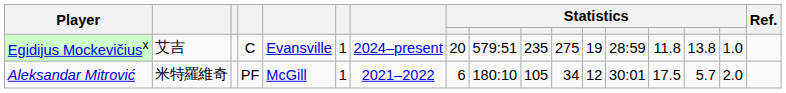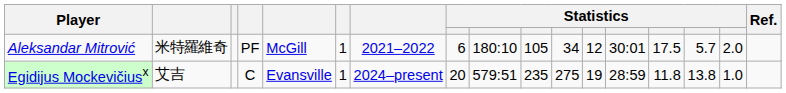rows swapped: (71, 75) <-> (78, 48)
